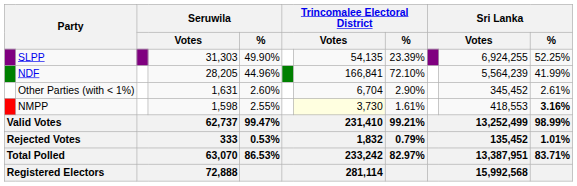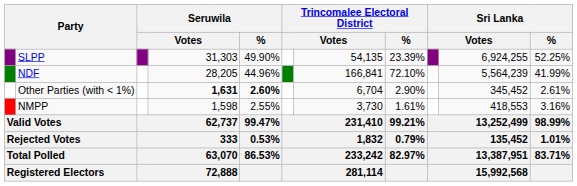(224, 90) normal -> (224, 90) bold
(265, 90) normal -> (265, 90) bold
(370, 106) lightyellow background -> (370, 106) no background
(555, 106) bold -> (555, 106) normal
